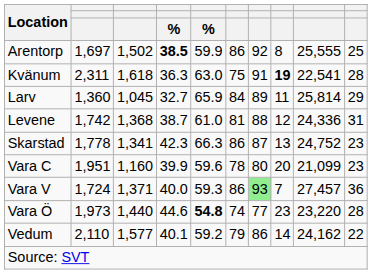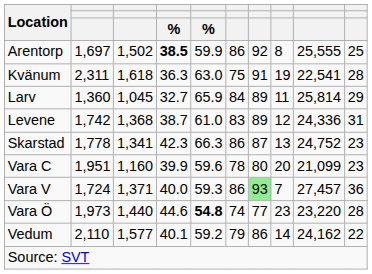(282, 74) bold -> (282, 74) normal
(237, 120) 81 -> (237, 120) 83
(260, 120) 88 -> (260, 120) 89
